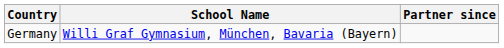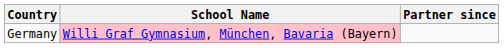(230, 33) no background -> (230, 33) pink background
